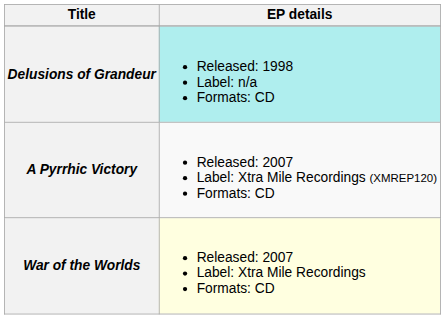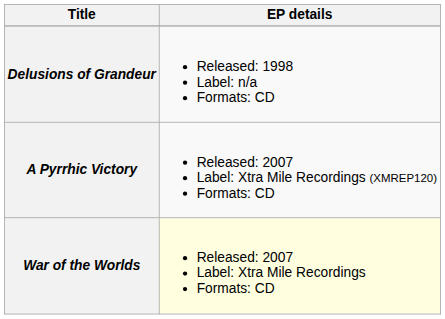(300, 82) paleturquoise background -> (300, 82) no background
